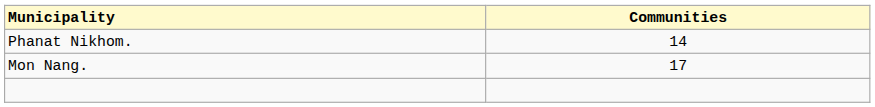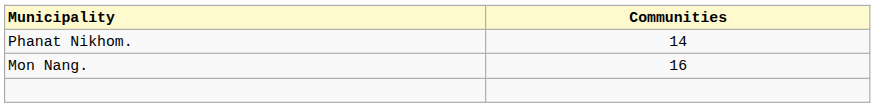(678, 66) 17 -> (678, 66) 16
